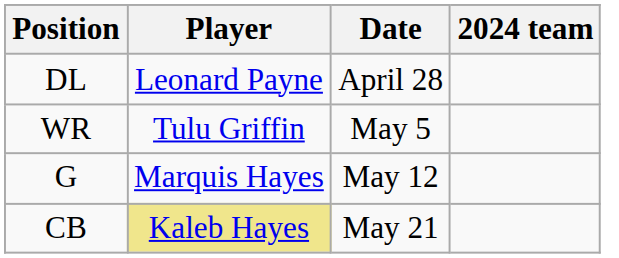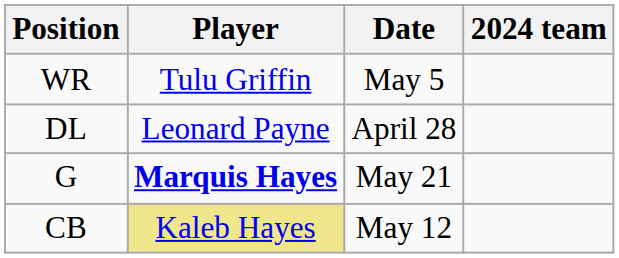rows swapped: (66, 78) <-> (66, 128)
(229, 177) normal -> (236, 177) bold
(391, 177) May 12 -> (404, 177) May 21
(391, 227) May 21 -> (404, 227) May 12
